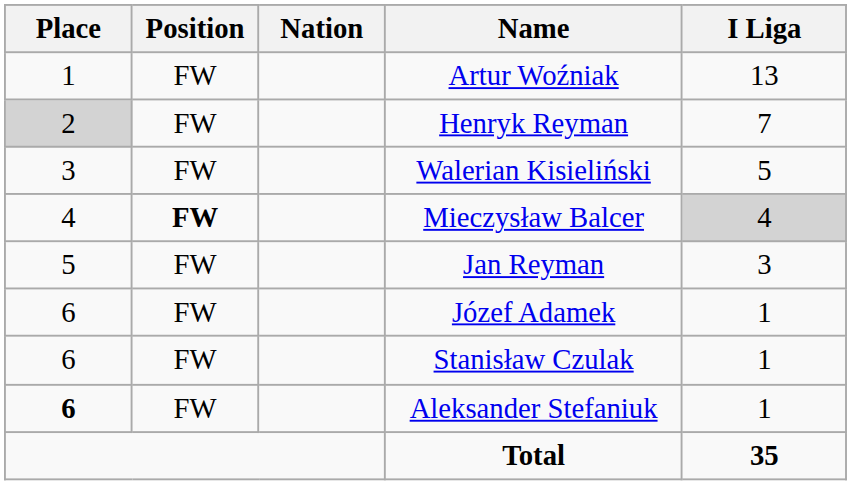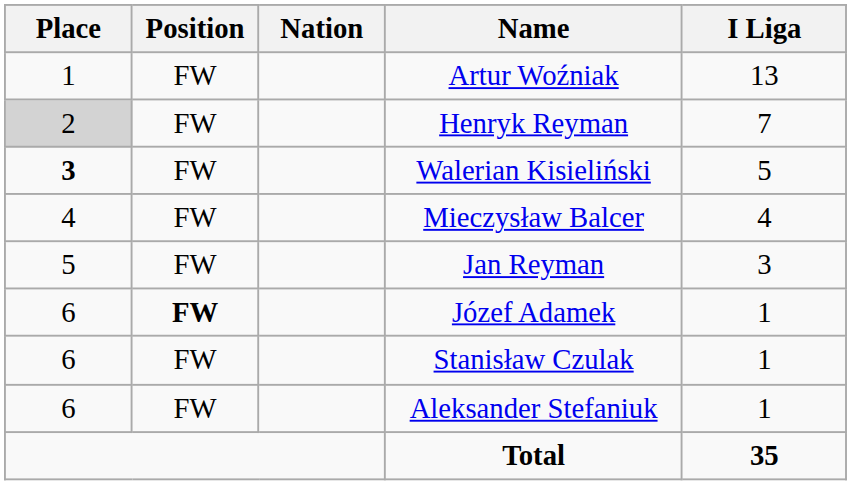(68, 170) normal -> (68, 170) bold
(195, 217) bold -> (195, 217) normal
(764, 217) lightgrey background -> (764, 217) no background
(195, 312) normal -> (195, 312) bold
(68, 407) bold -> (68, 407) normal
